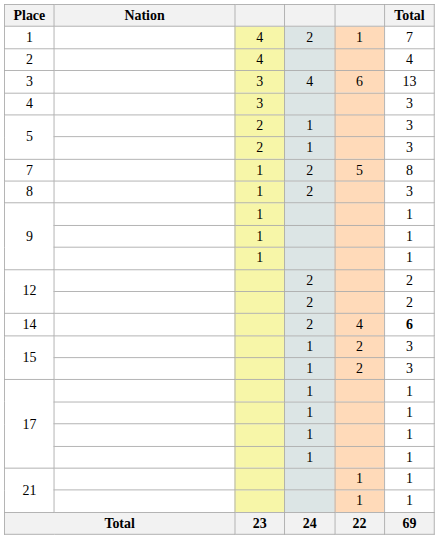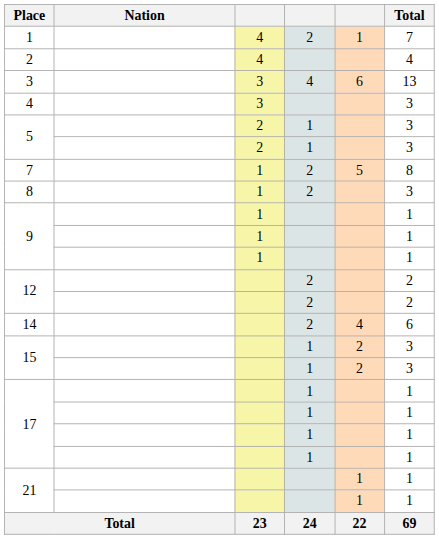(409, 324) bold -> (409, 324) normal
